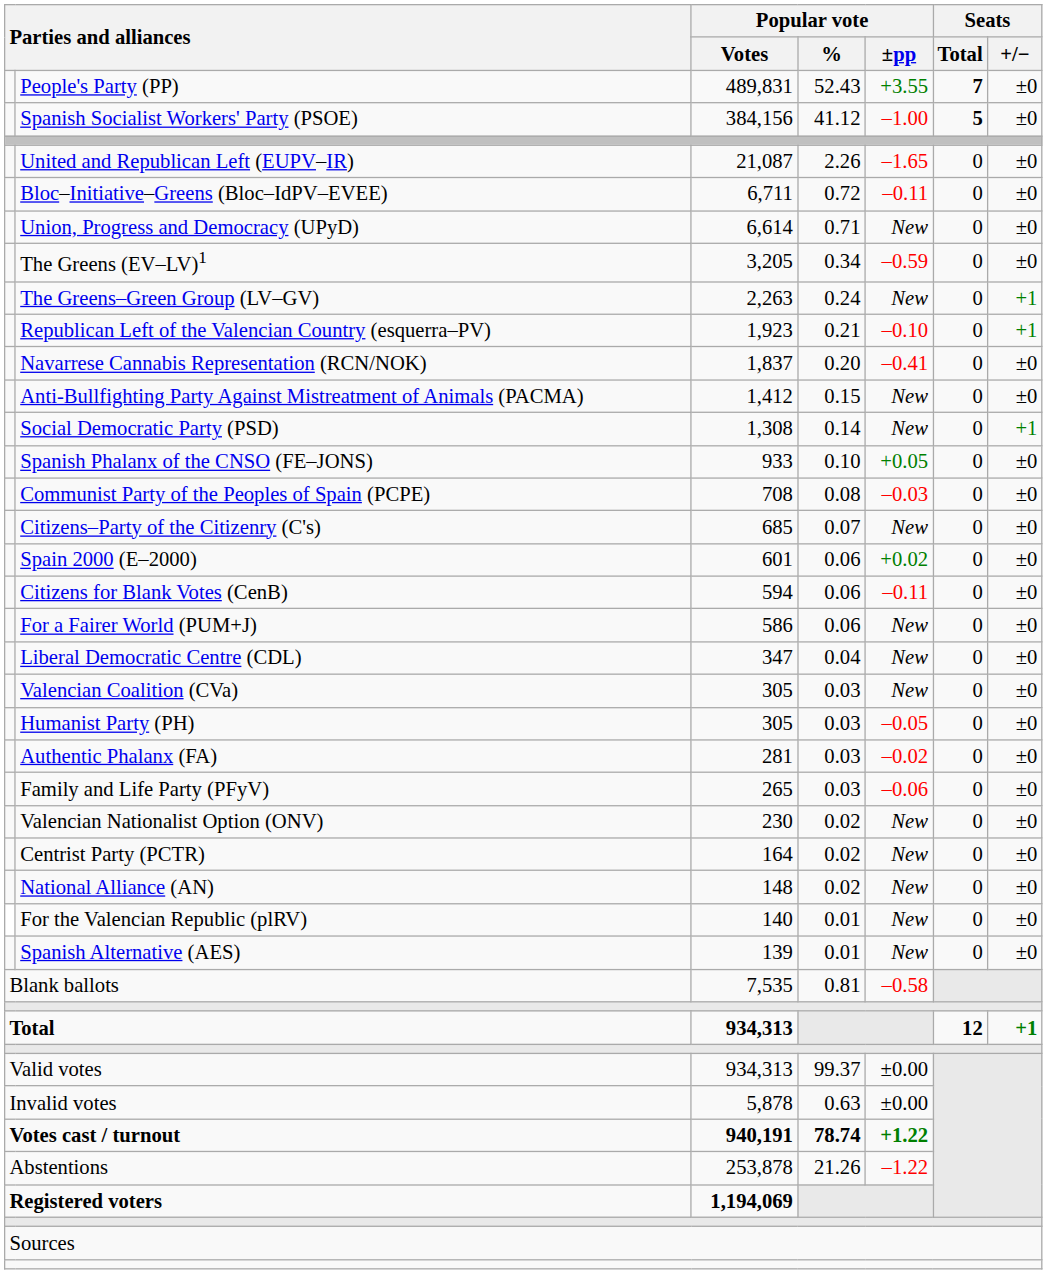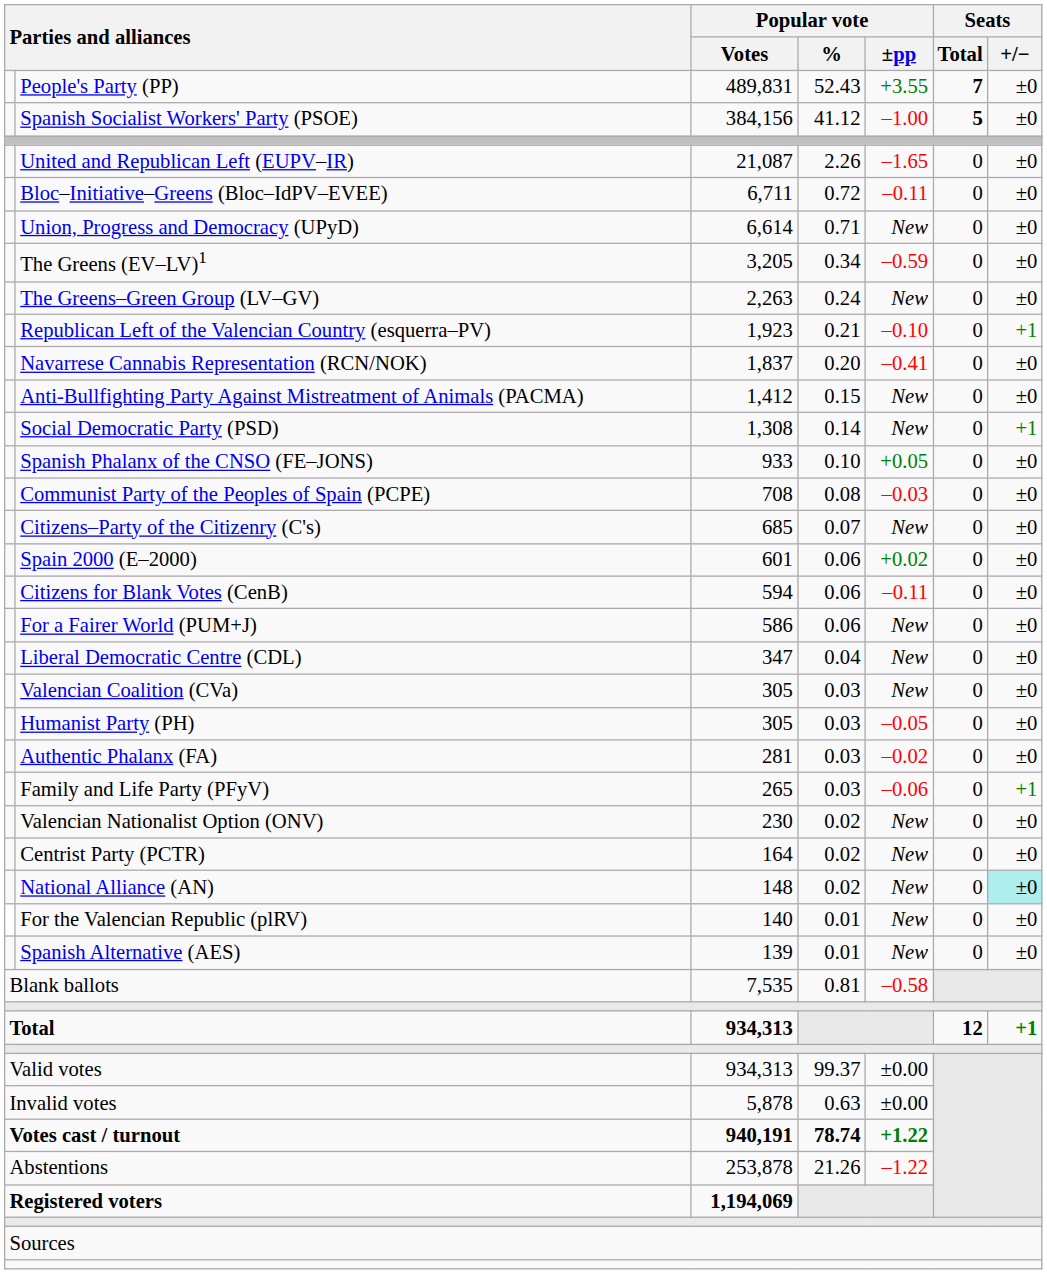(1026, 297) +1 -> (1027, 297) ±0
(1027, 788) ±0 -> (1026, 788) +1
(1027, 887) no background -> (1027, 887) paleturquoise background
